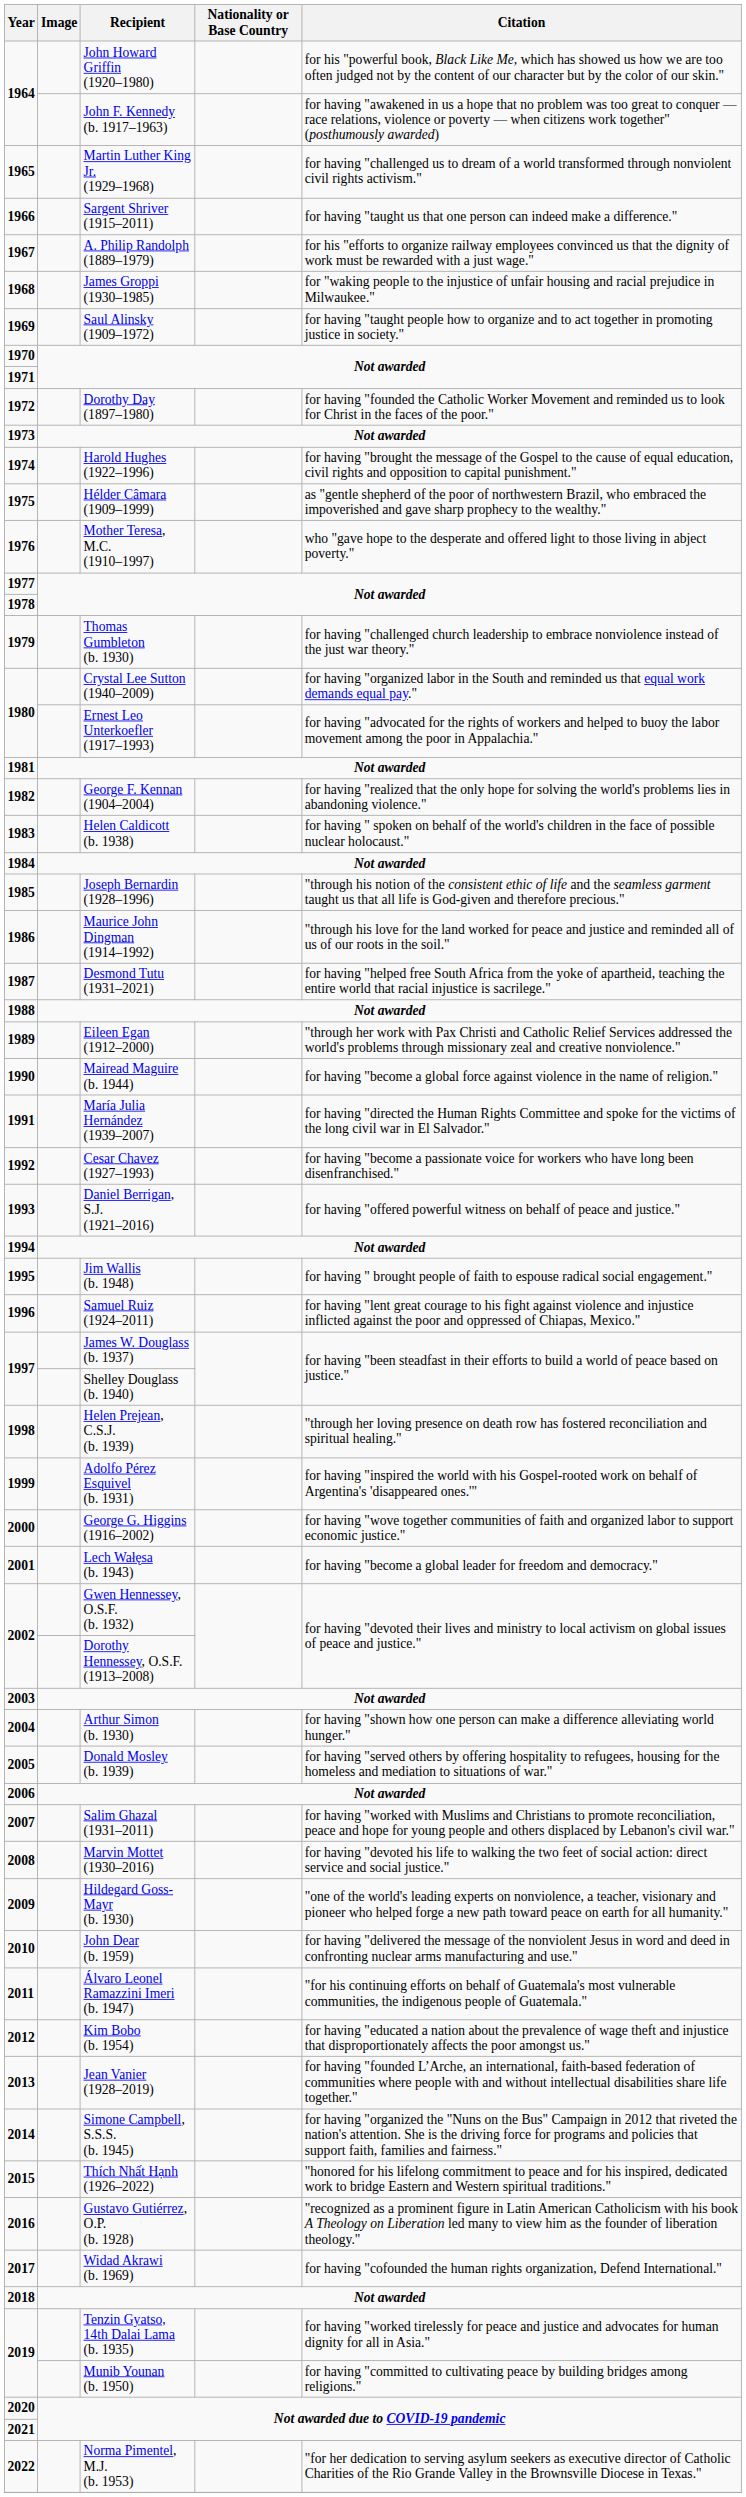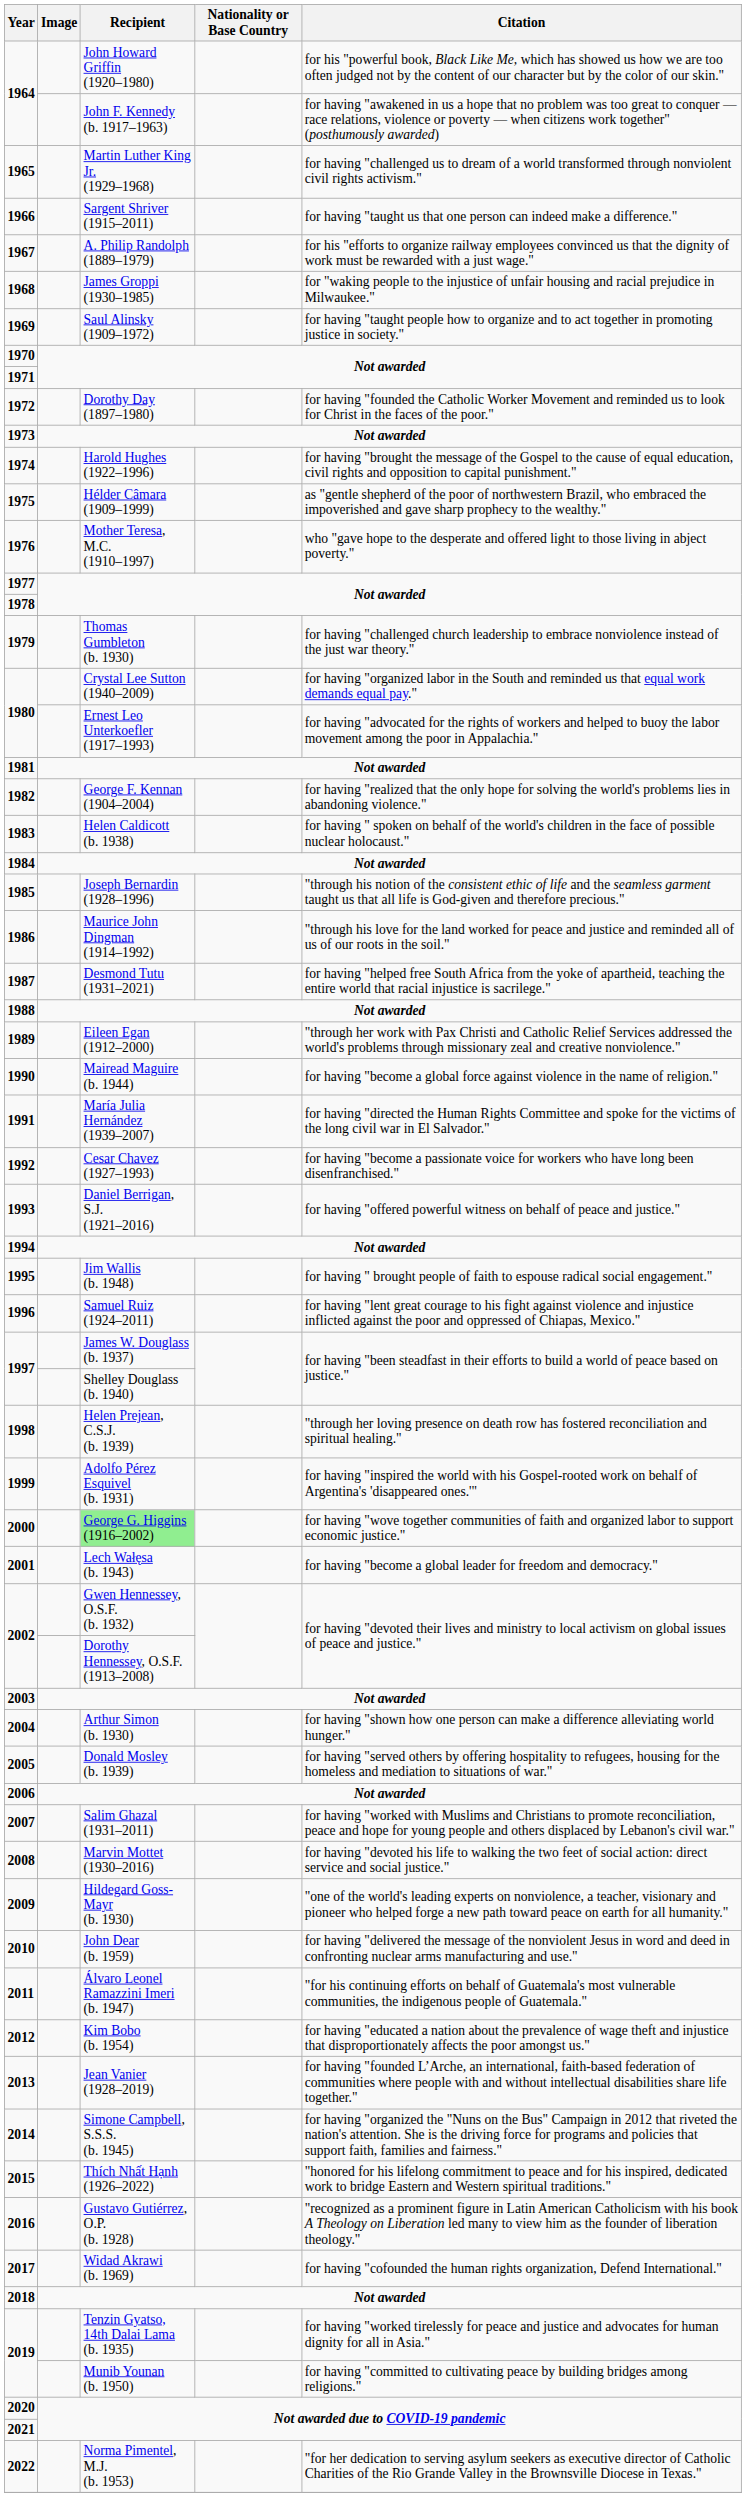(135, 1528) no background -> (135, 1528) lightgreen background
